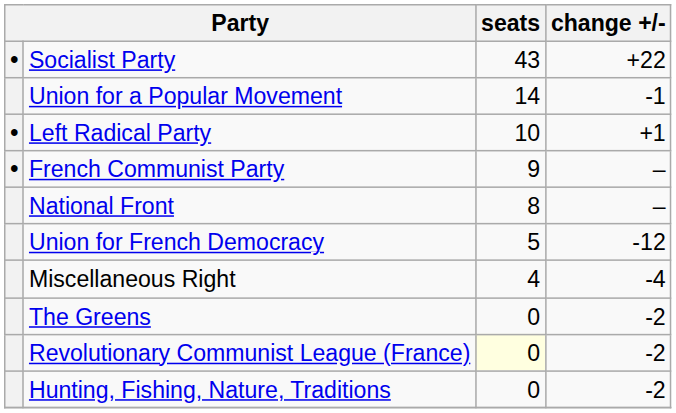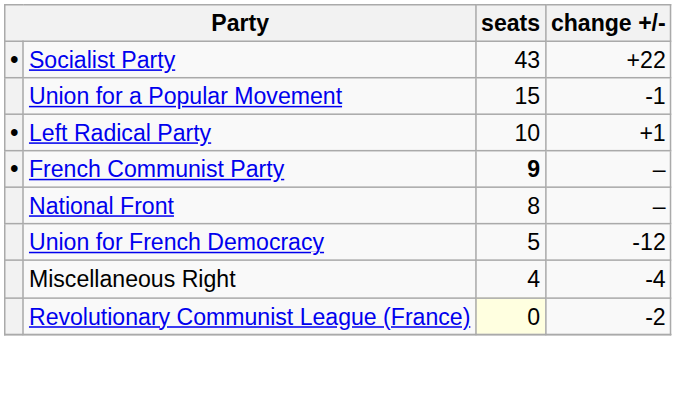(527, 96) 14 -> (527, 96) 15
(534, 170) normal -> (534, 170) bold
- row: (90, 316)
- row: (210, 389)
